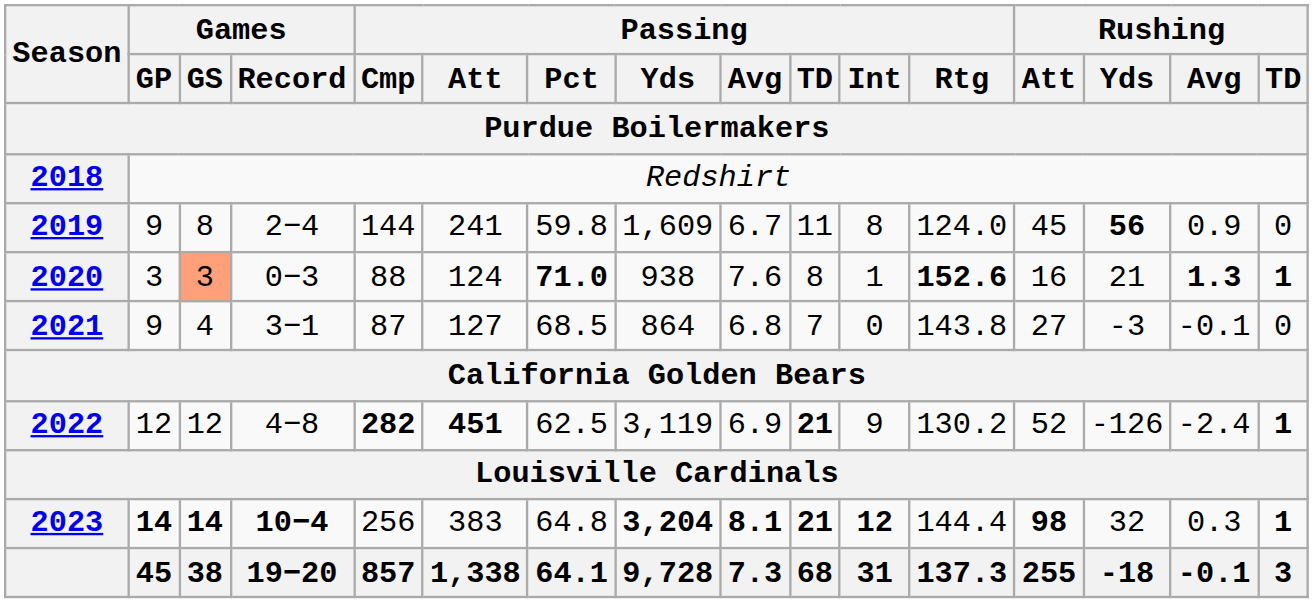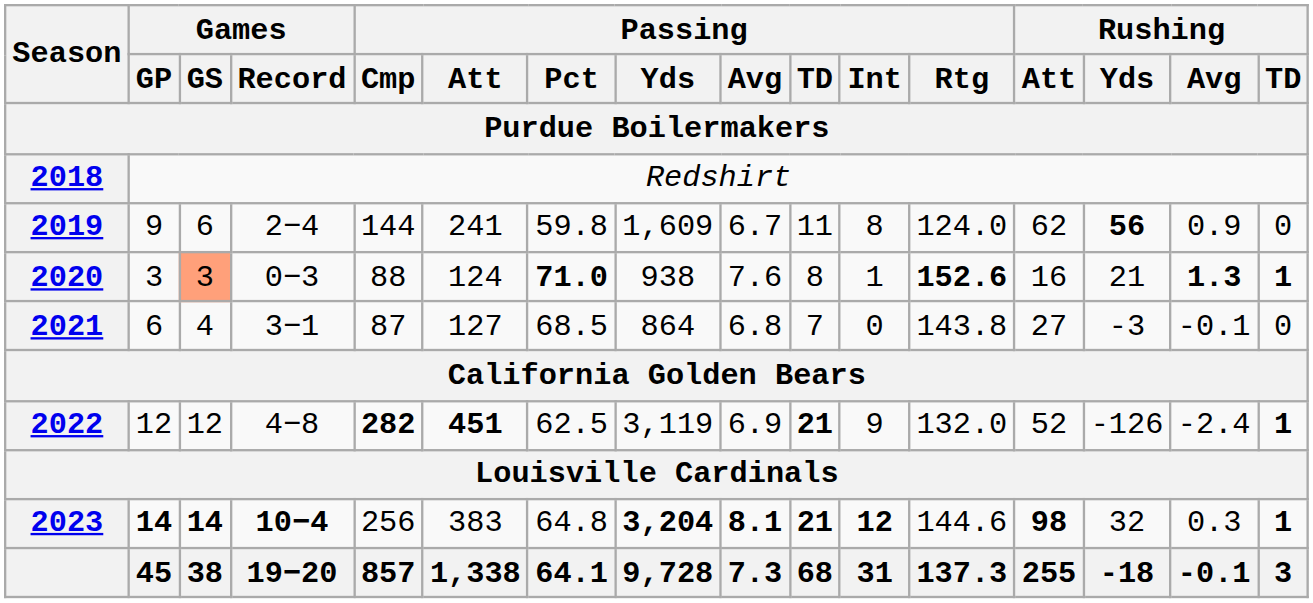(205, 227) 8 -> (205, 227) 6
(1049, 227) 45 -> (1049, 227) 62
(154, 326) 9 -> (154, 326) 6
(962, 425) 130.2 -> (962, 425) 132.0
(962, 524) 144.4 -> (962, 524) 144.6
